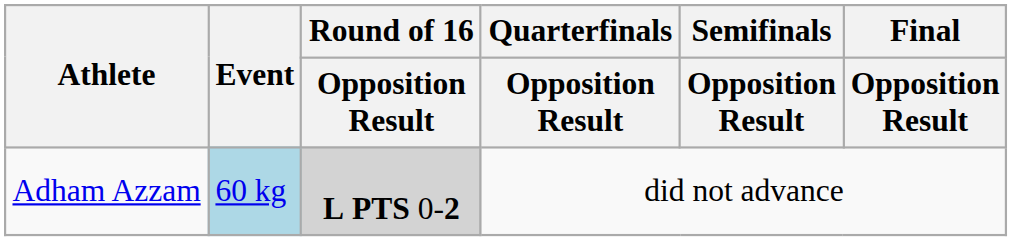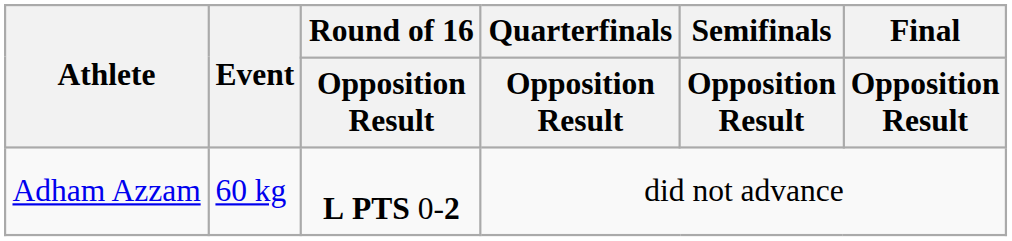(251, 190) lightblue background -> (251, 190) no background
(391, 209) lightgrey background -> (391, 209) no background
